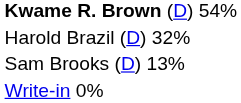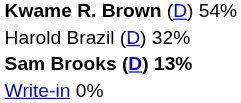(95, 64) normal -> (99, 64) bold
